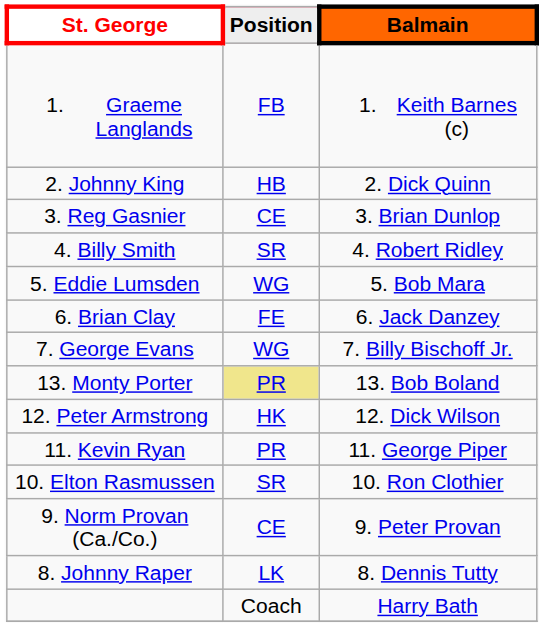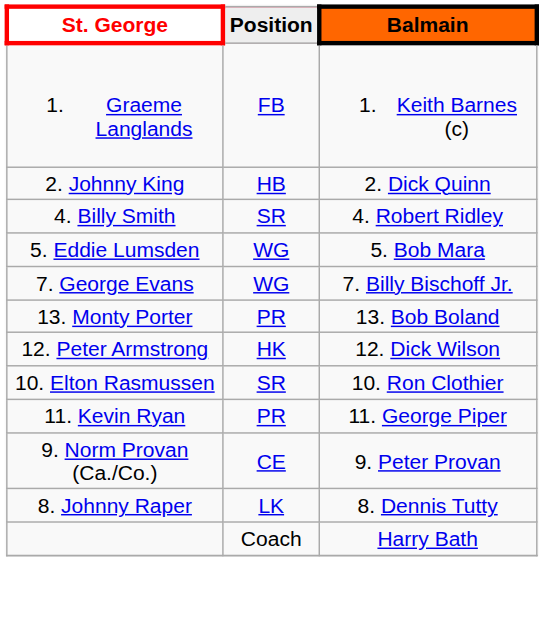- row: (115, 217)
- row: (115, 316)
(271, 383) khaki background -> (271, 316) no background
rows swapped: (115, 449) <-> (115, 482)
